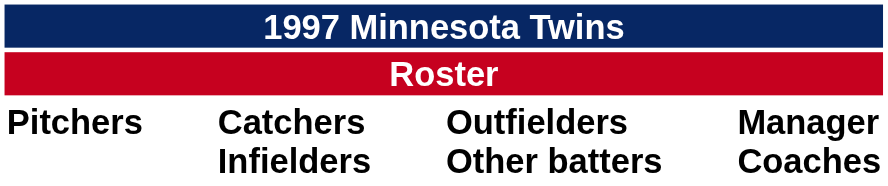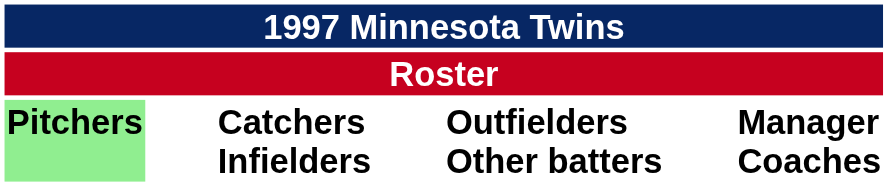(75, 121) no background -> (75, 121) lightgreen background
